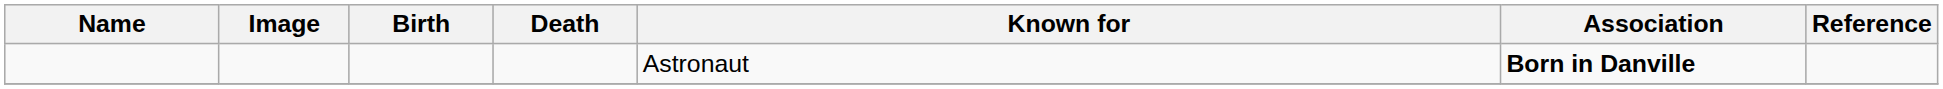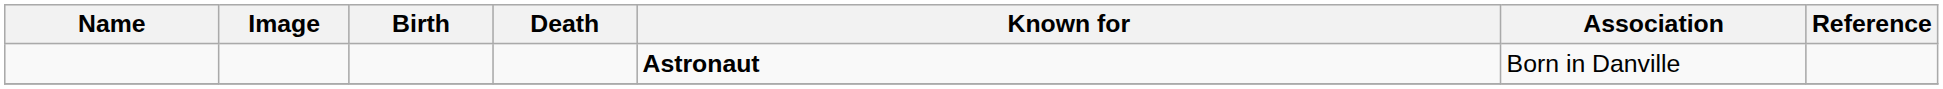(696, 63) normal -> (701, 63) bold
(1601, 63) bold -> (1593, 63) normal
